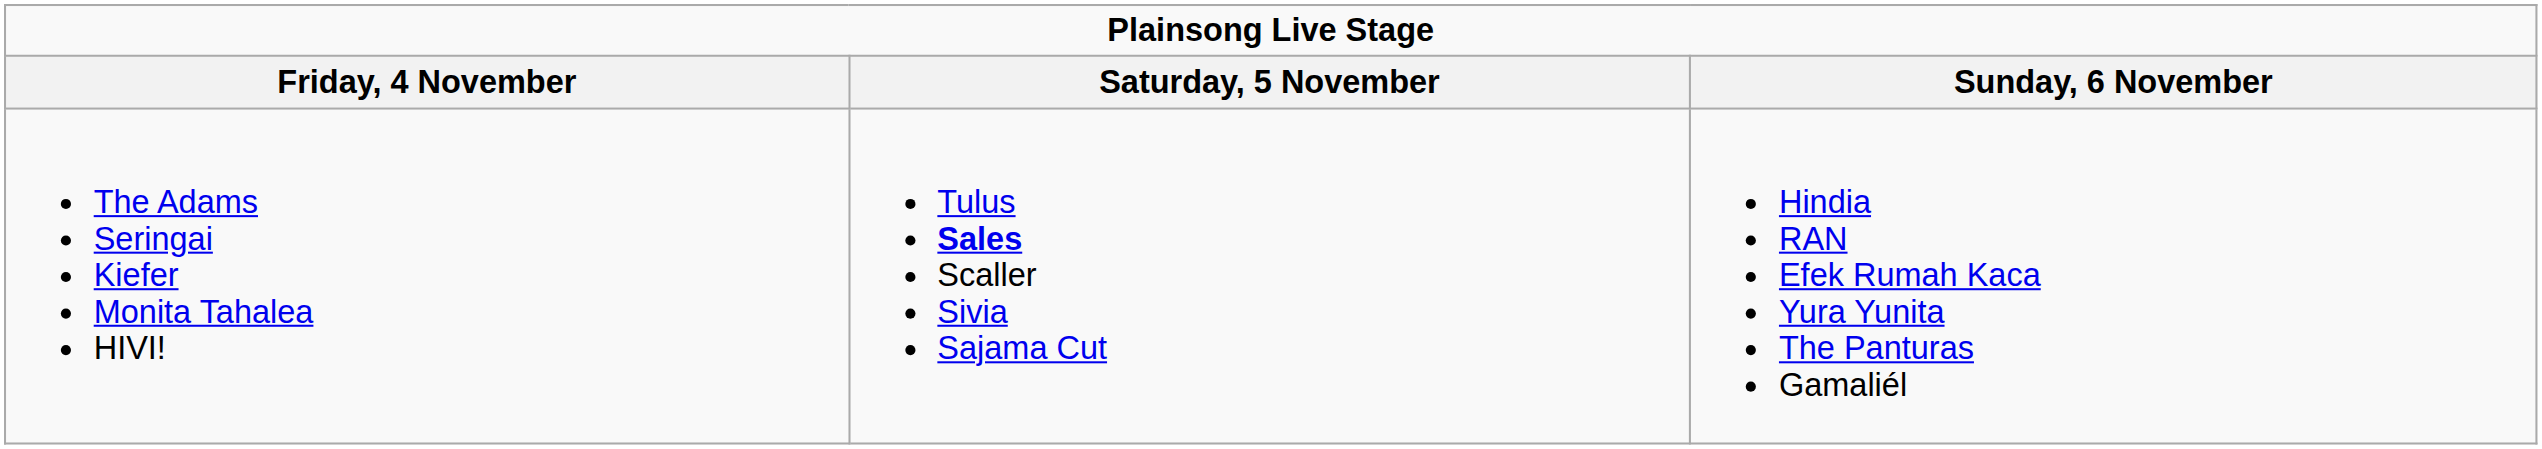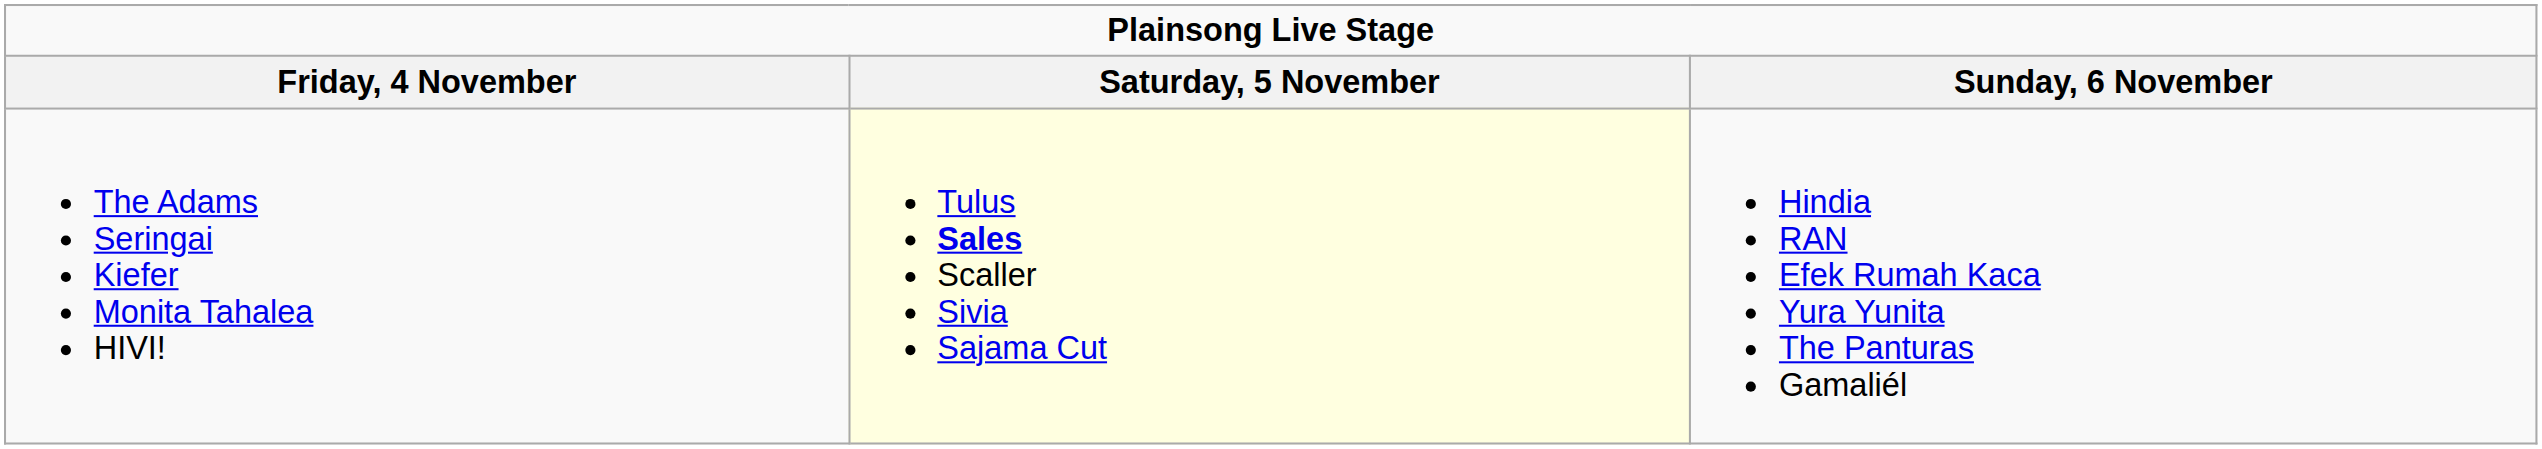(1269, 276) no background -> (1269, 276) lightyellow background
